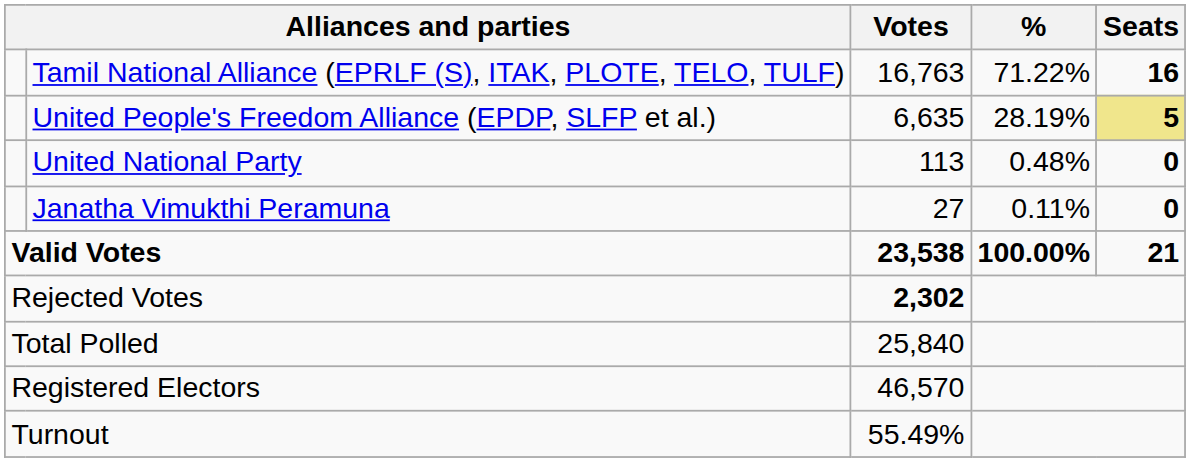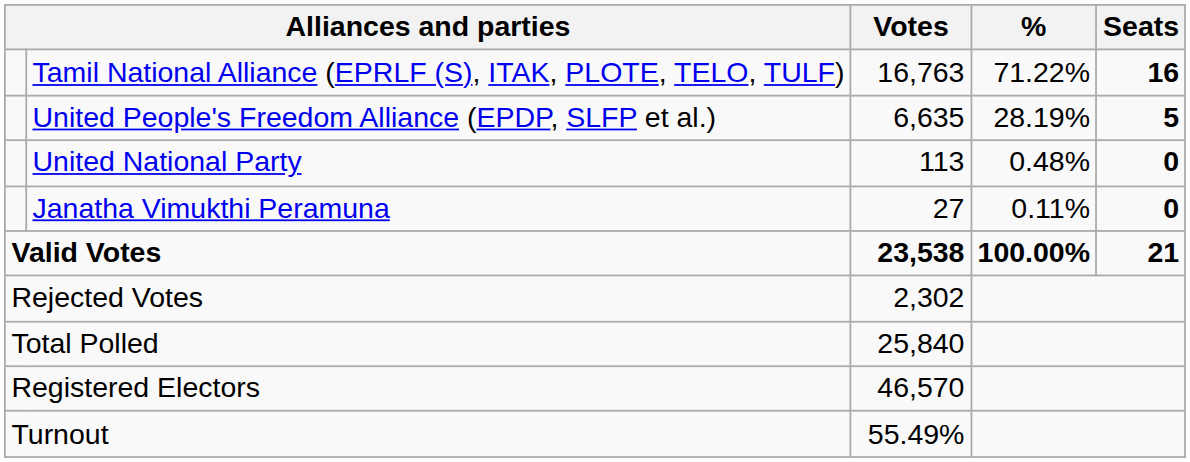(1171, 117) khaki background -> (1171, 117) no background
(929, 298) bold -> (929, 298) normal
